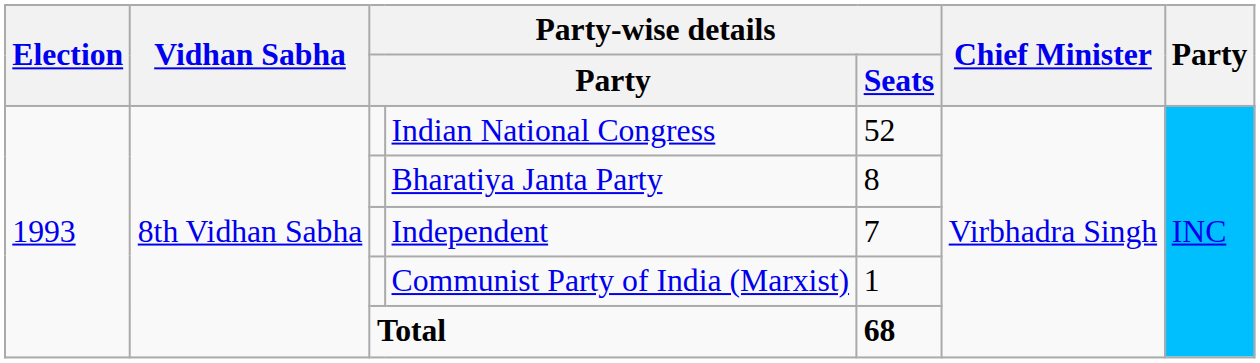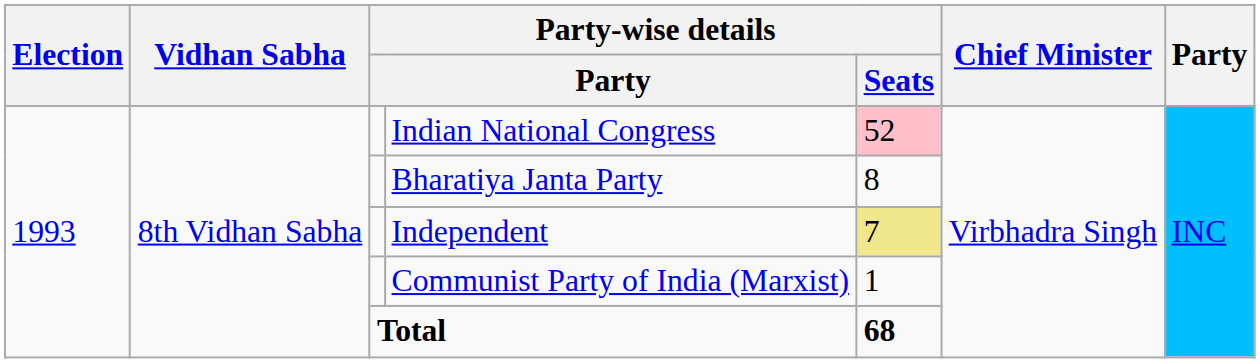(880, 130) no background -> (880, 130) pink background
(872, 230) no background -> (872, 230) khaki background
